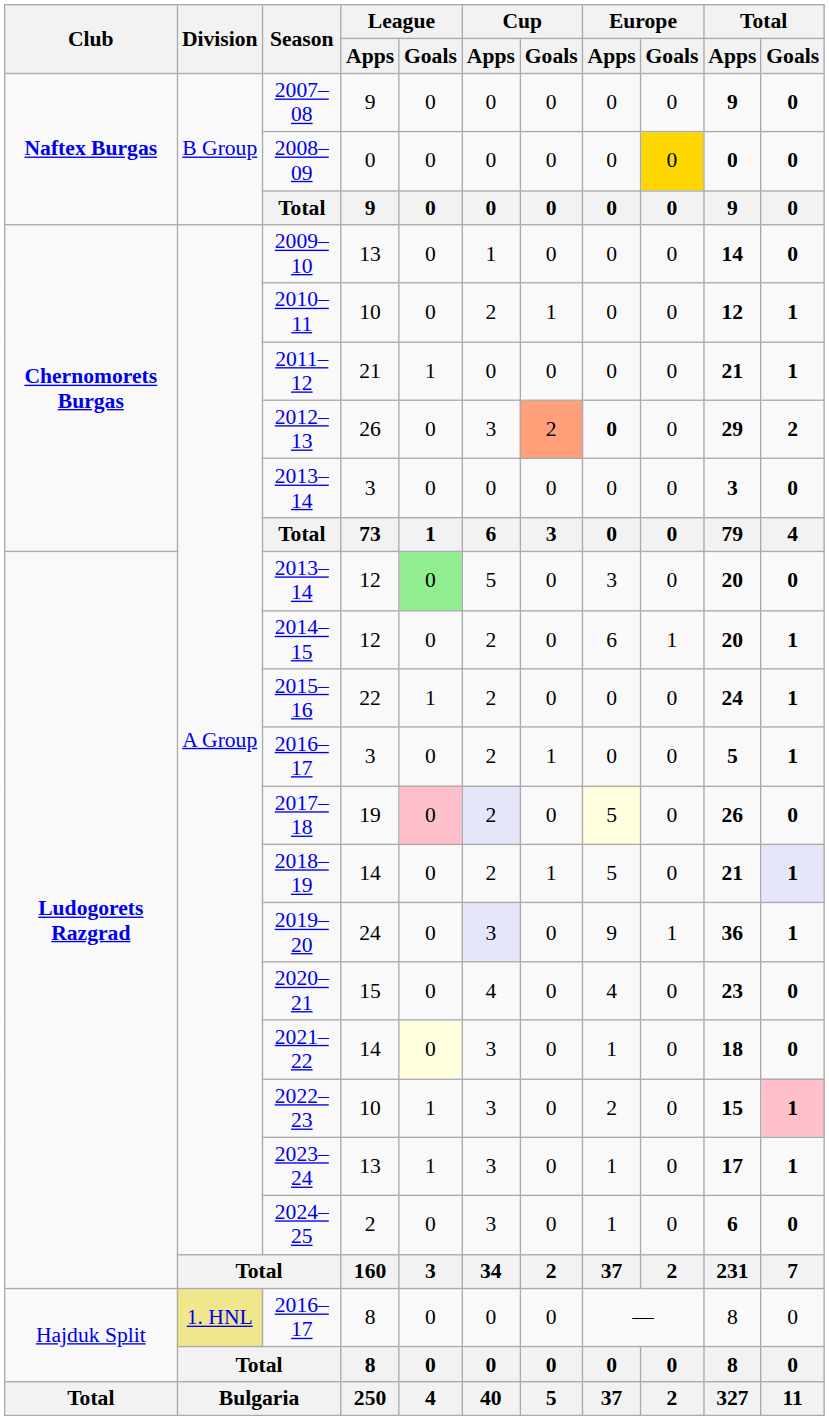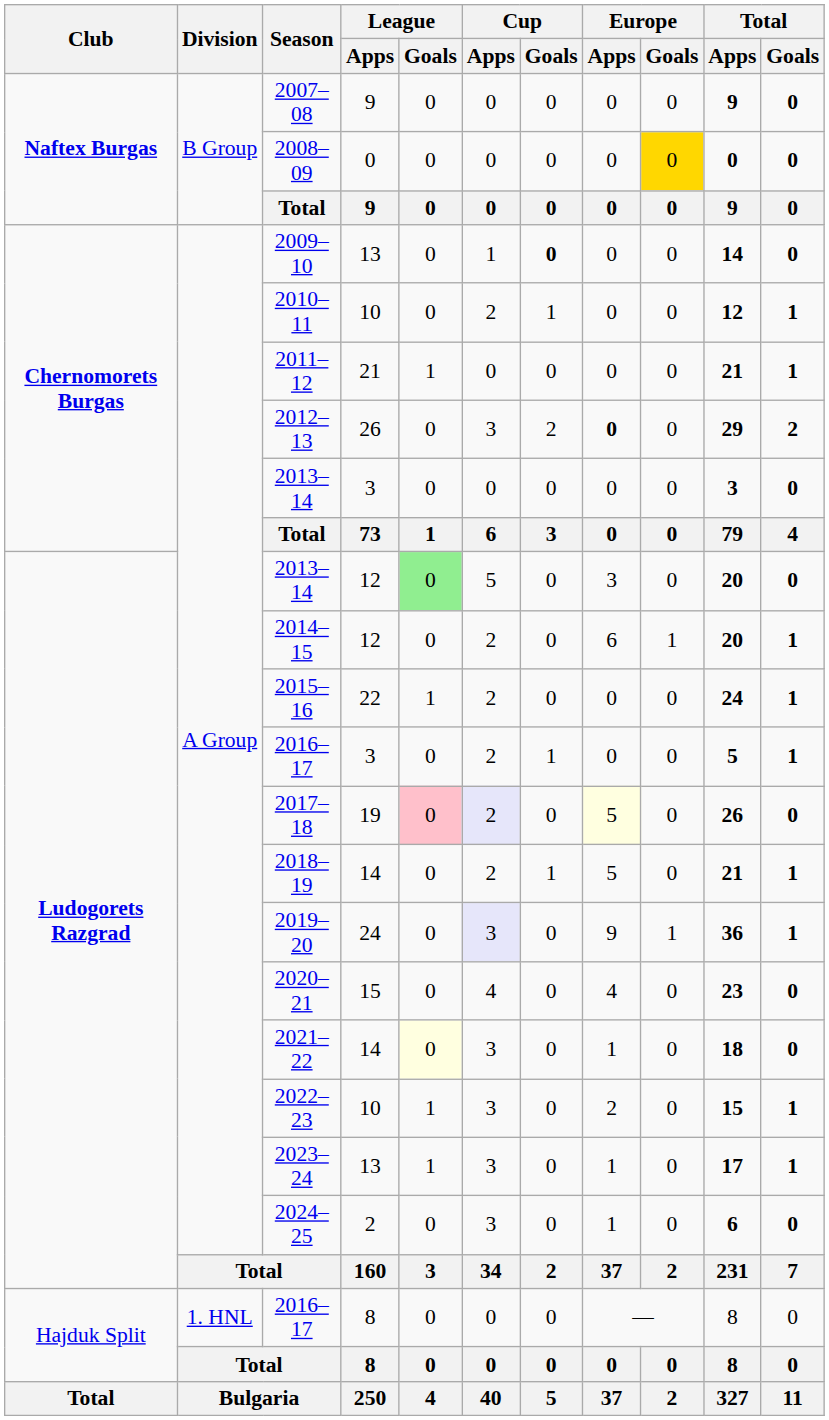(551, 253) normal -> (551, 253) bold
(551, 429) lightsalmon background -> (551, 429) no background
(793, 873) lavender background -> (793, 873) no background
(793, 1107) pink background -> (793, 1107) no background
(220, 1317) khaki background -> (220, 1317) no background
